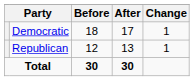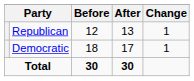rows swapped: (40, 31) <-> (40, 48)
